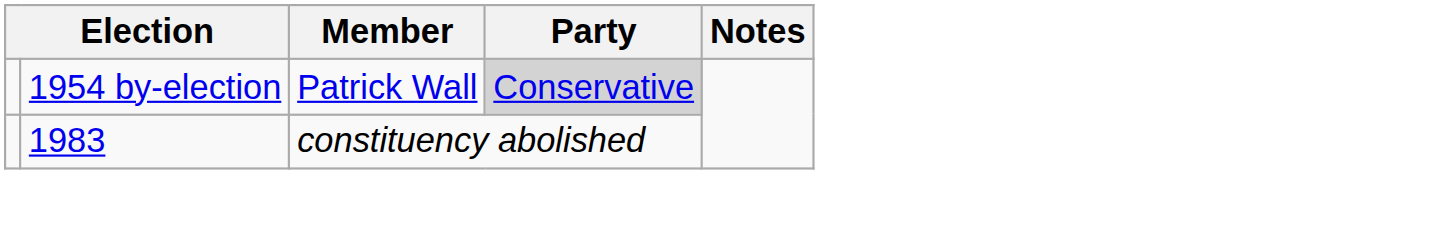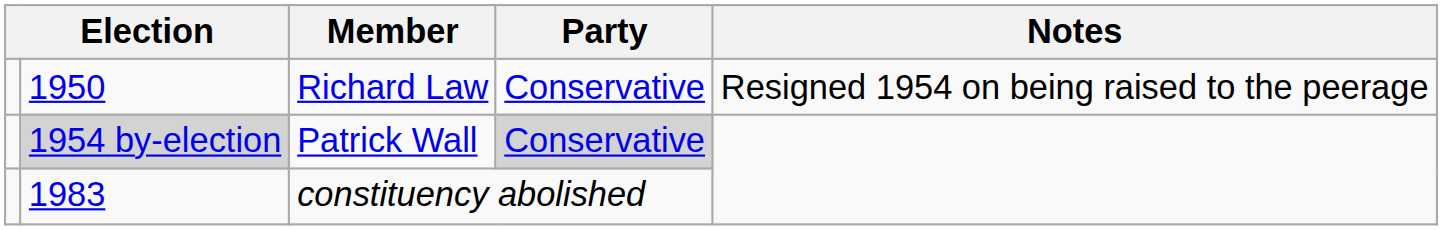+ row: (393, 86)
(155, 86) no background -> (155, 140) lightgrey background
